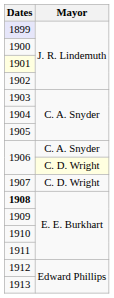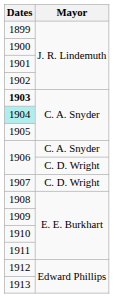(20, 30) lavender background -> (20, 30) no background
(20, 64) lightyellow background -> (20, 64) no background
(20, 98) normal -> (20, 98) bold
(20, 115) no background -> (20, 115) paleturquoise background
(72, 166) lightyellow background -> (72, 166) no background
(20, 200) bold -> (20, 200) normal
